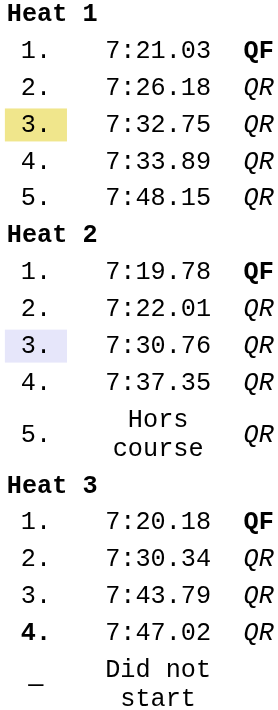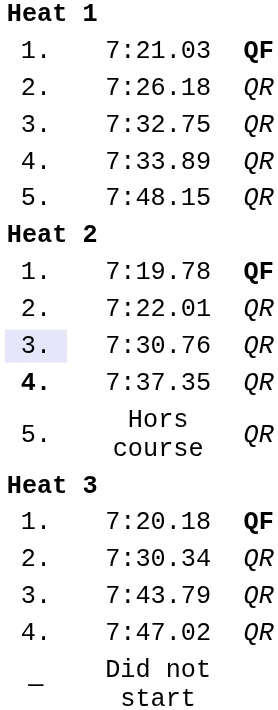(36, 125) khaki background -> (36, 125) no background
(36, 383) normal -> (36, 383) bold
(36, 633) bold -> (36, 633) normal
